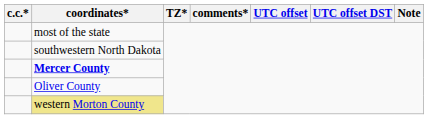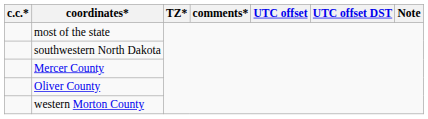(72, 68) bold -> (69, 68) normal
(89, 104) khaki background -> (89, 104) no background
